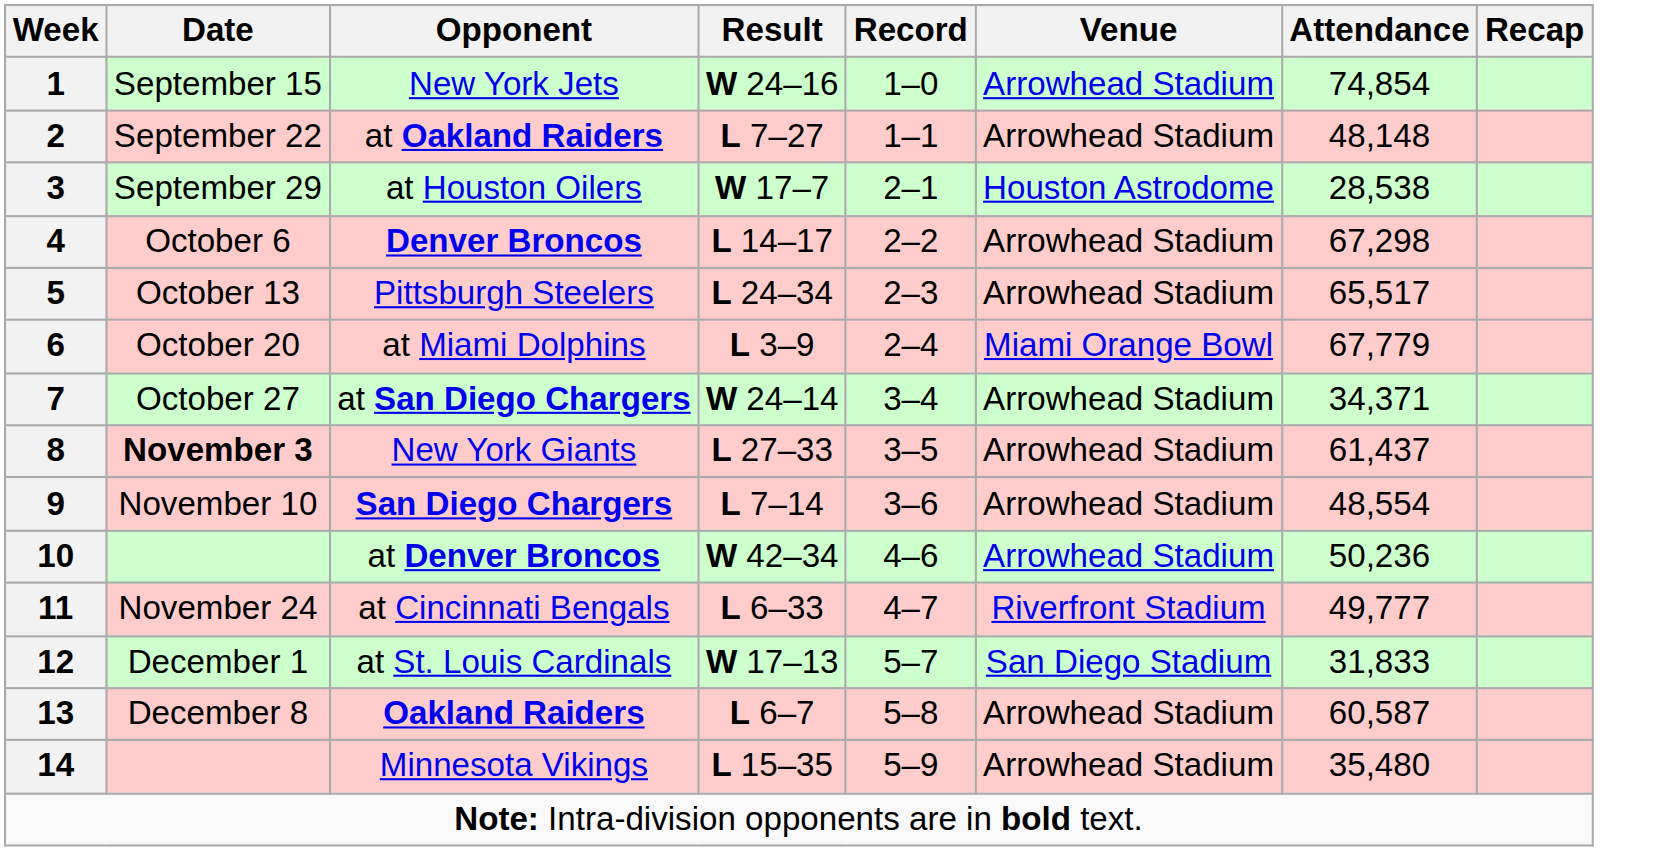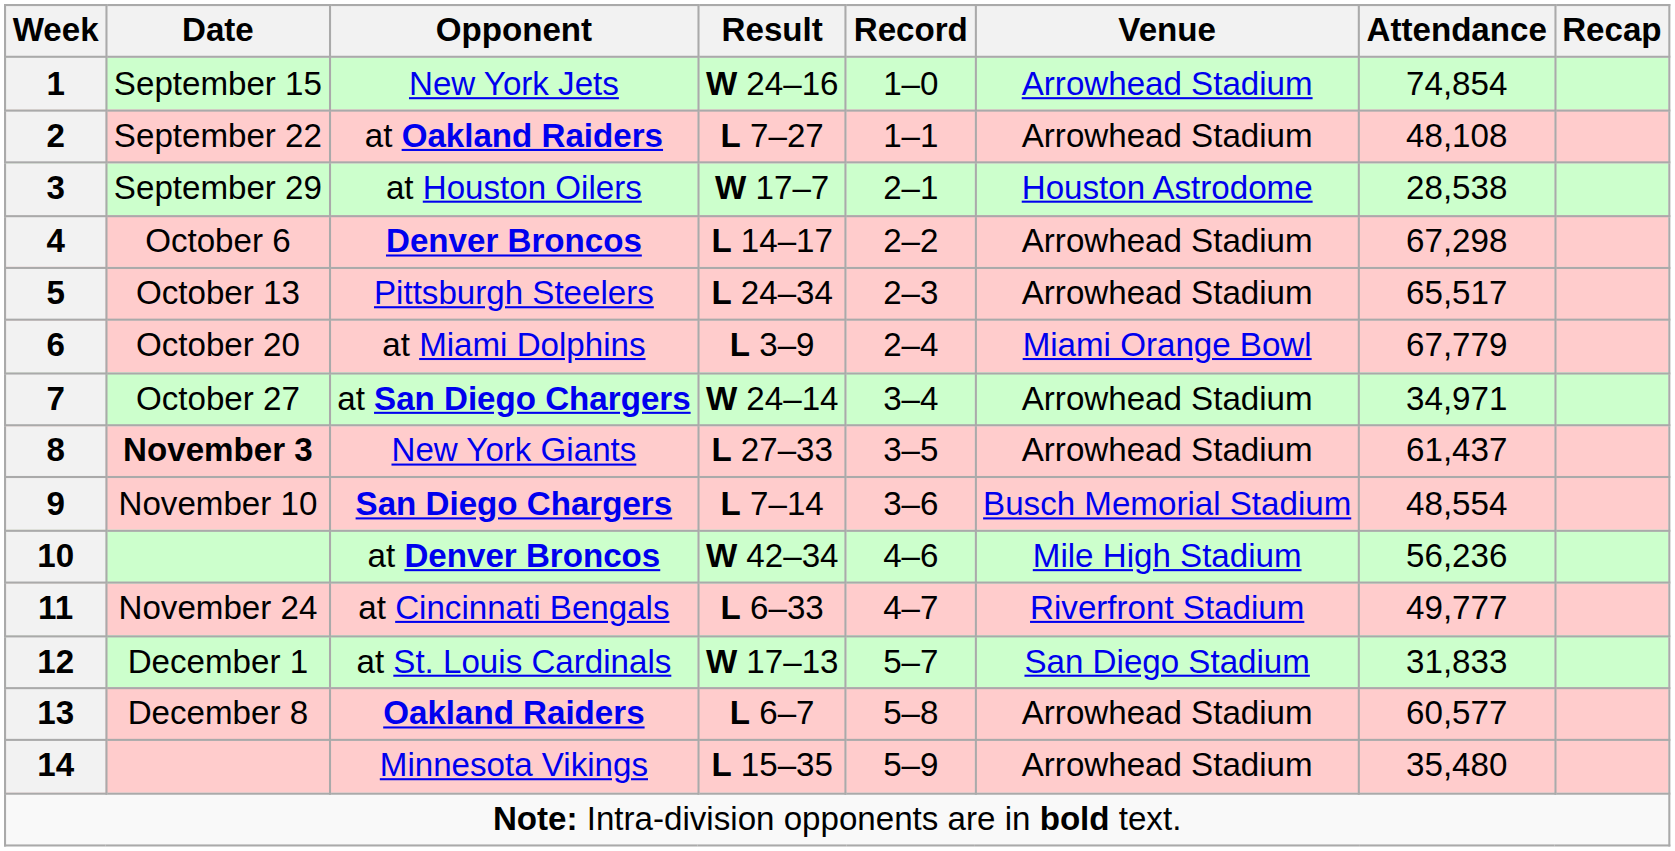(1379, 135) 48,148 -> (1457, 135) 48,108
(1379, 398) 34,371 -> (1457, 398) 34,971
(1129, 503) Arrowhead Stadium -> (1167, 503) Busch Memorial Stadium
(1129, 556) Arrowhead Stadium -> (1167, 556) Mile High Stadium
(1379, 556) 50,236 -> (1457, 556) 56,236
(1379, 713) 60,587 -> (1457, 713) 60,577
